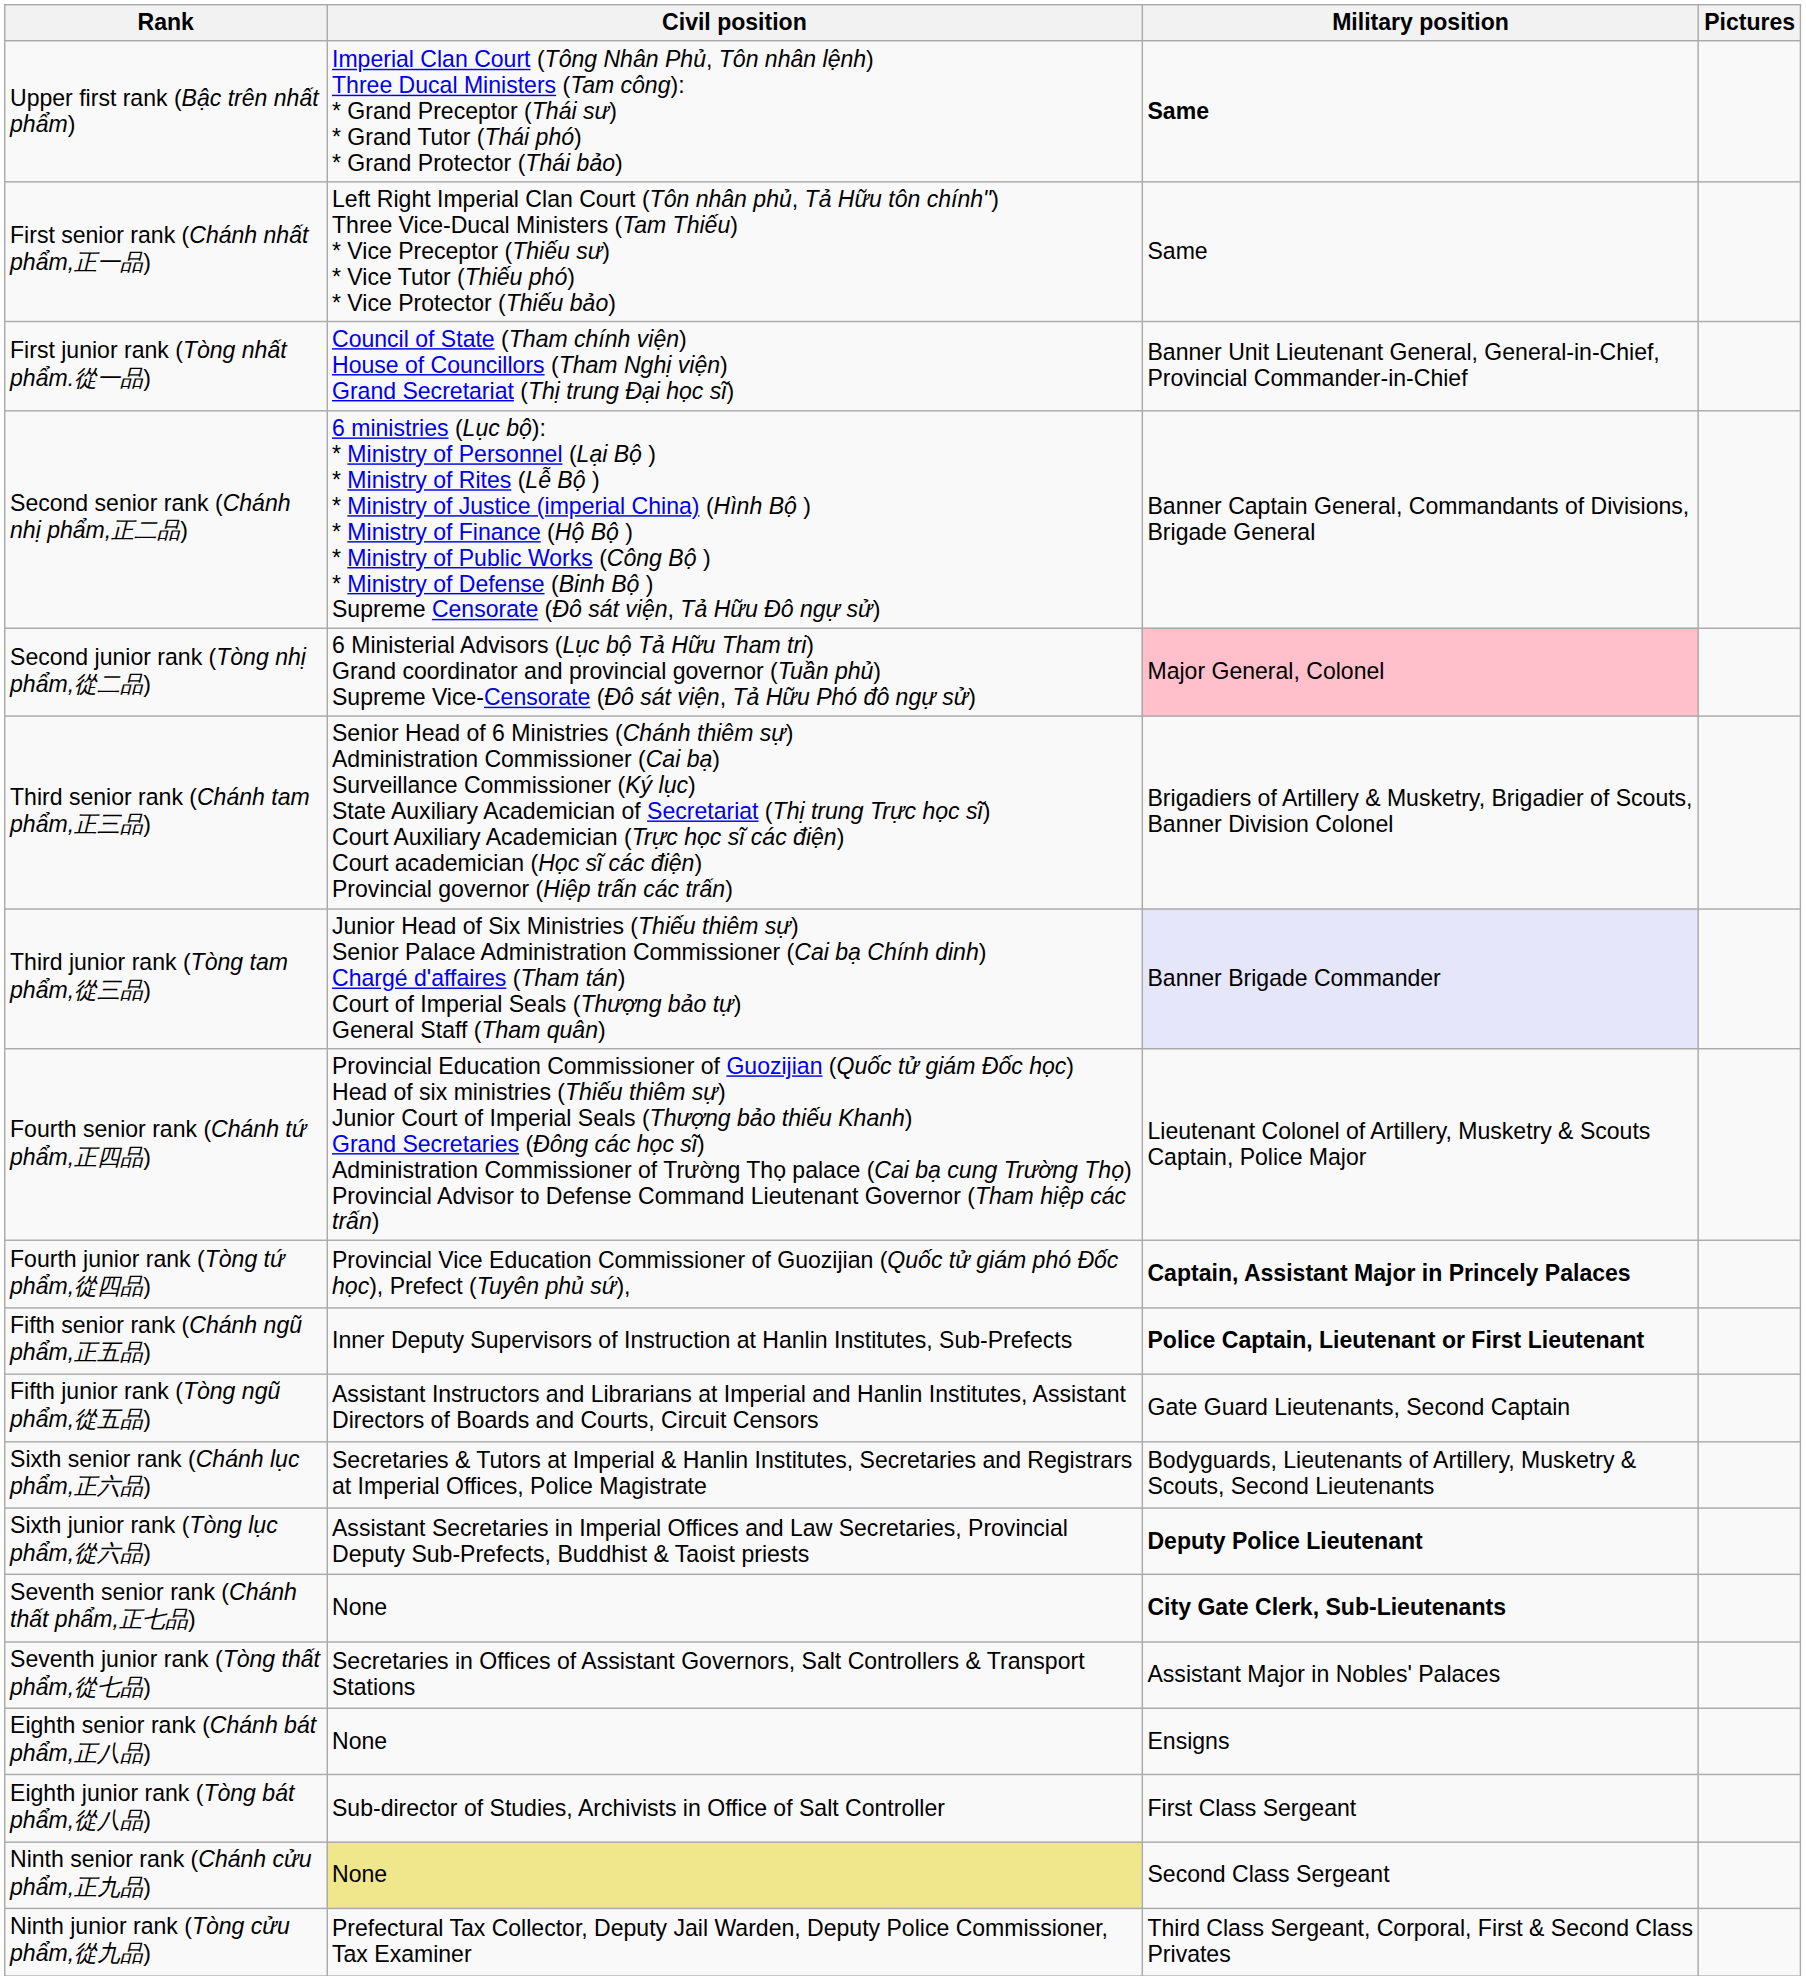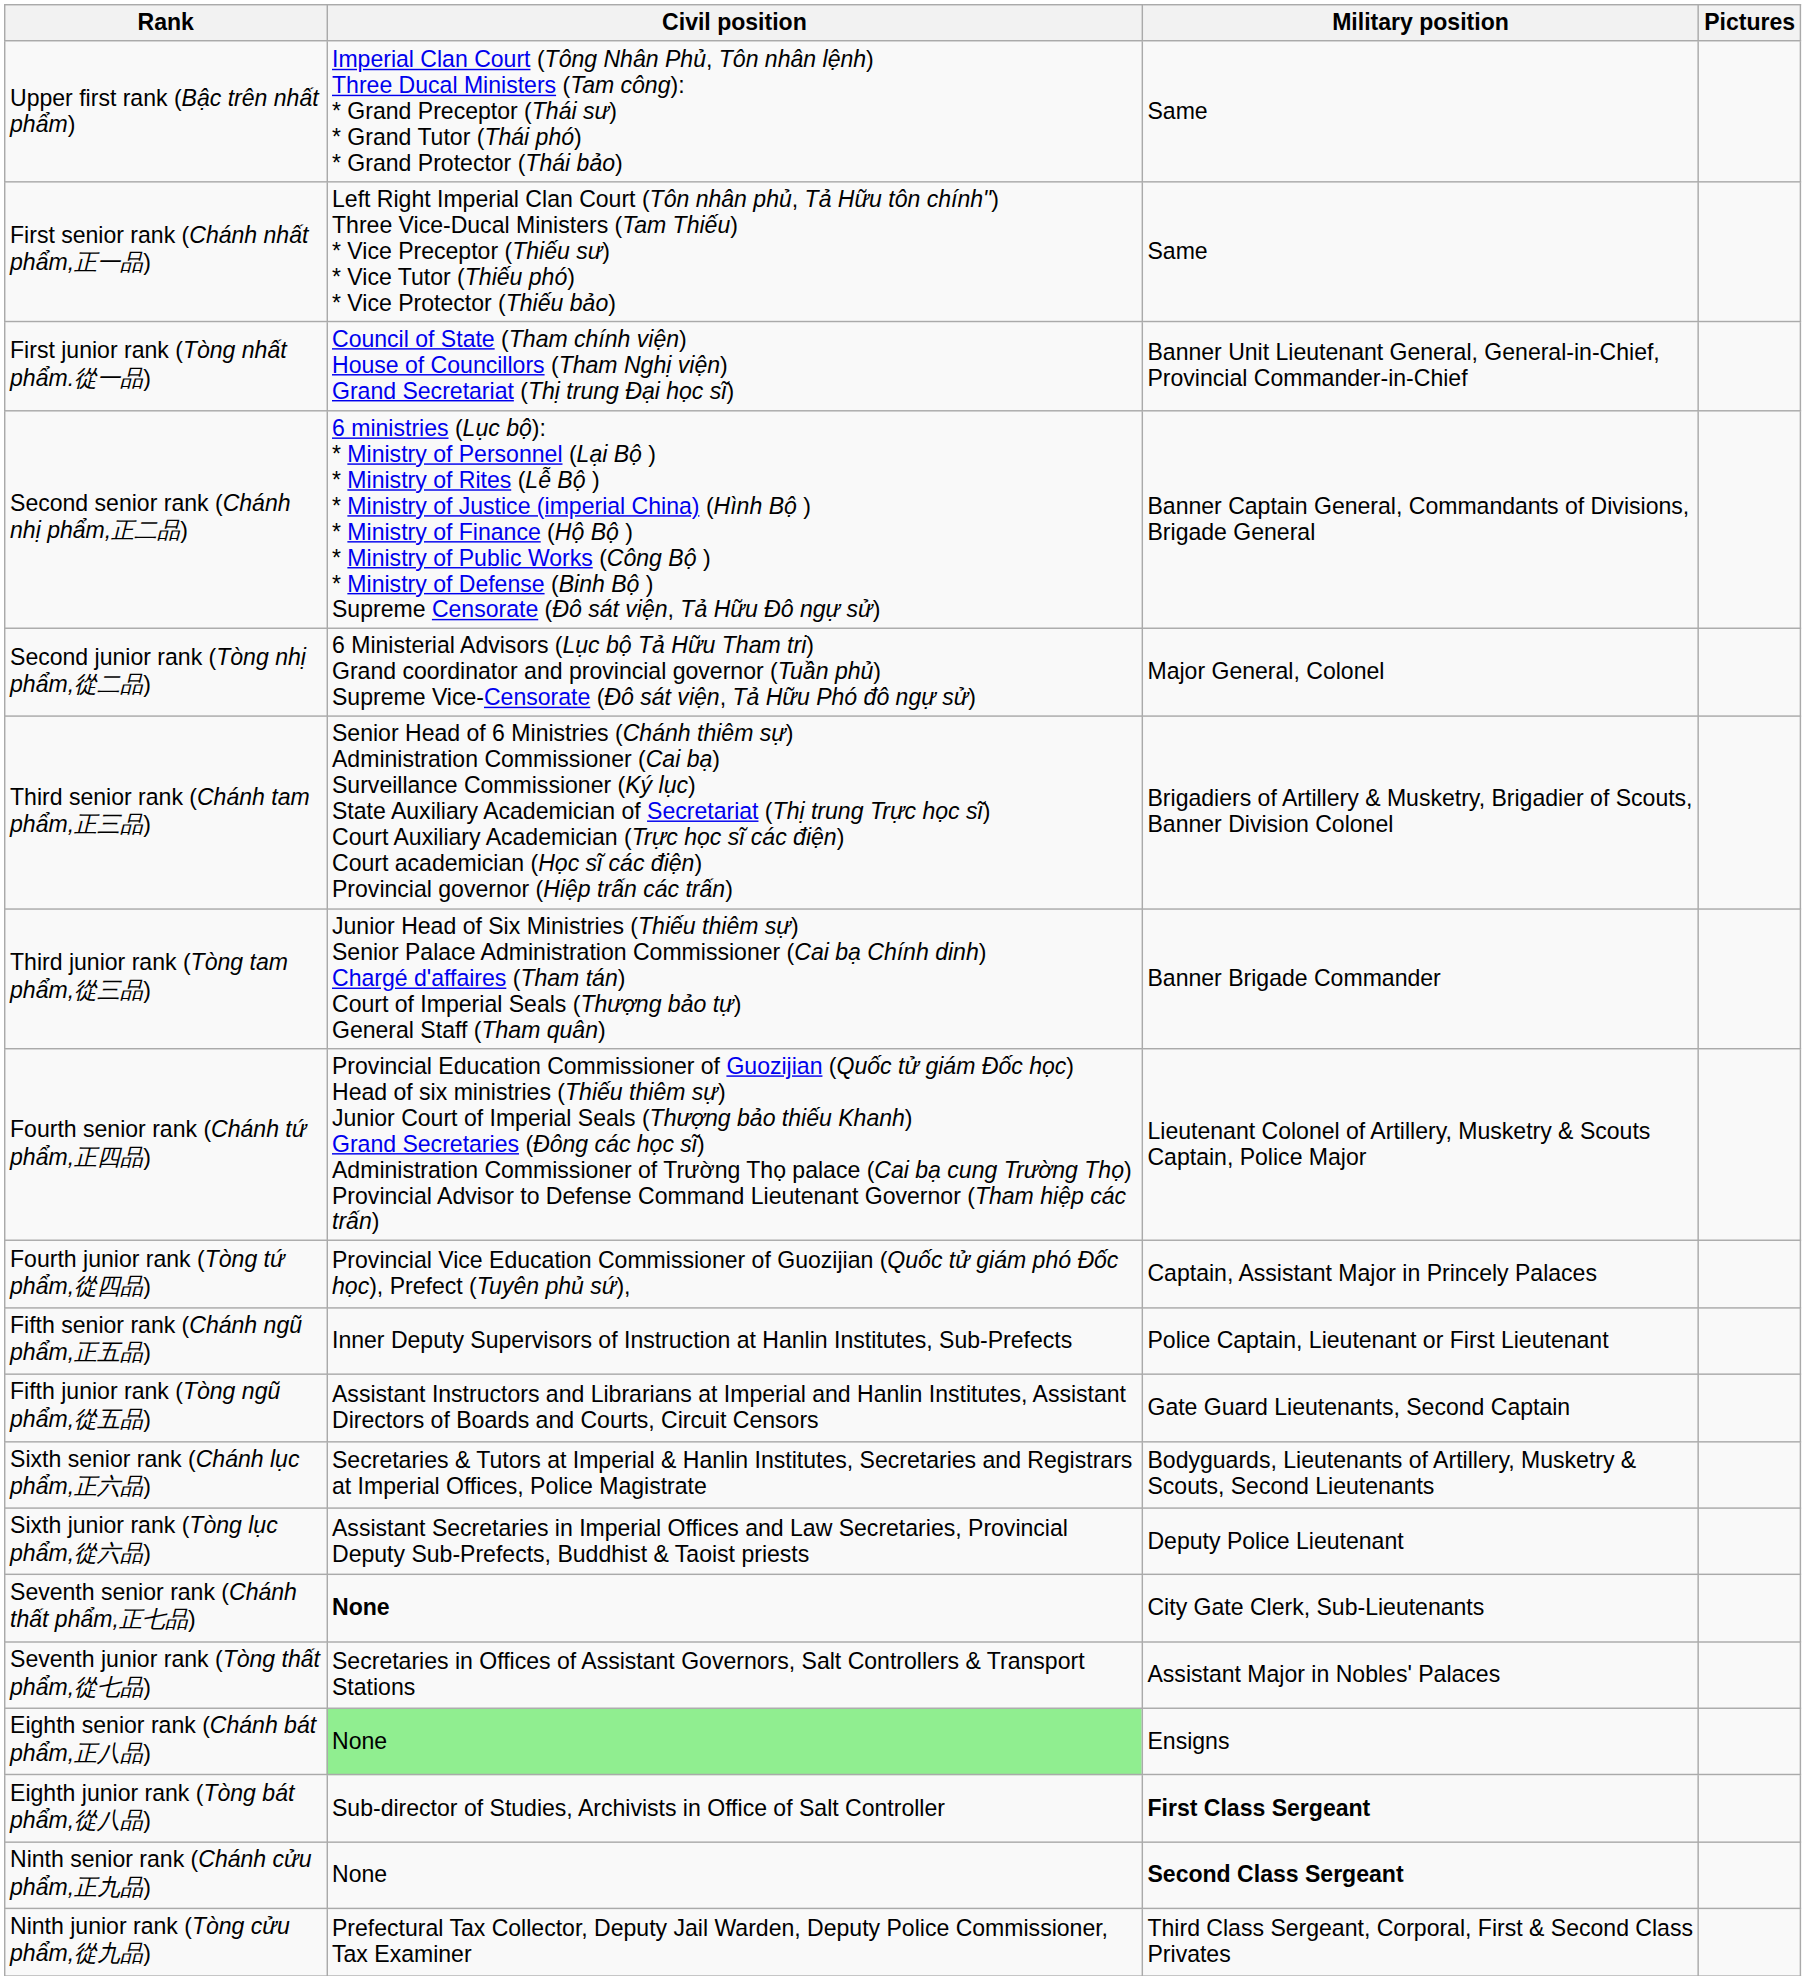(1178, 111) bold -> (1178, 111) normal
(1266, 672) pink background -> (1266, 672) no background
(1294, 978) lavender background -> (1294, 978) no background
(1389, 1273) bold -> (1372, 1273) normal
(1396, 1340) bold -> (1378, 1340) normal
(1285, 1541) bold -> (1276, 1541) normal
(360, 1607) normal -> (361, 1607) bold
(1327, 1607) bold -> (1316, 1607) normal
(360, 1741) no background -> (360, 1741) lightgreen background
(1252, 1808) normal -> (1259, 1808) bold
(360, 1874) khaki background -> (360, 1874) no background
(1269, 1874) normal -> (1276, 1874) bold
